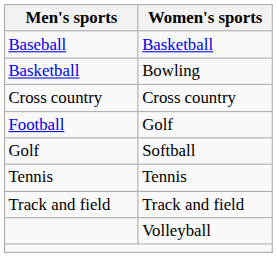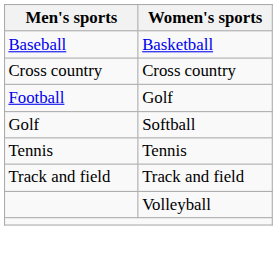- row: (171, 71)
